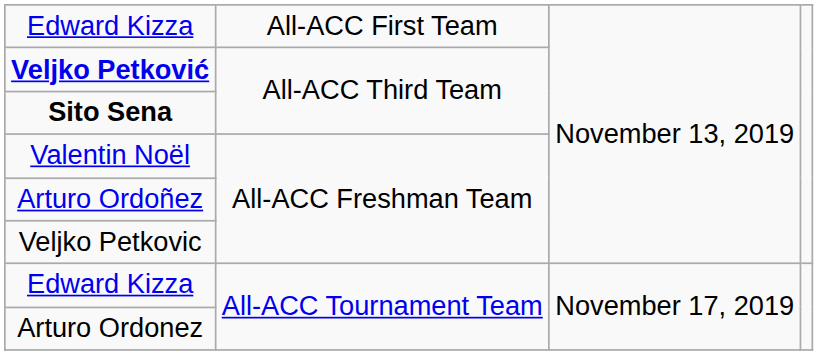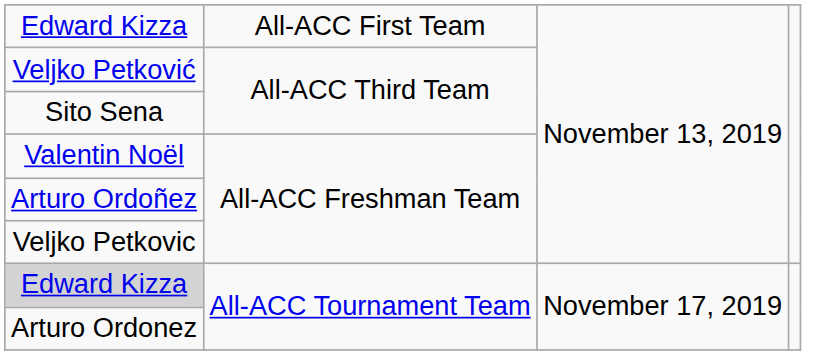(110, 69) bold -> (104, 69) normal
(110, 112) bold -> (104, 112) normal
(110, 284) no background -> (104, 284) lightgrey background
